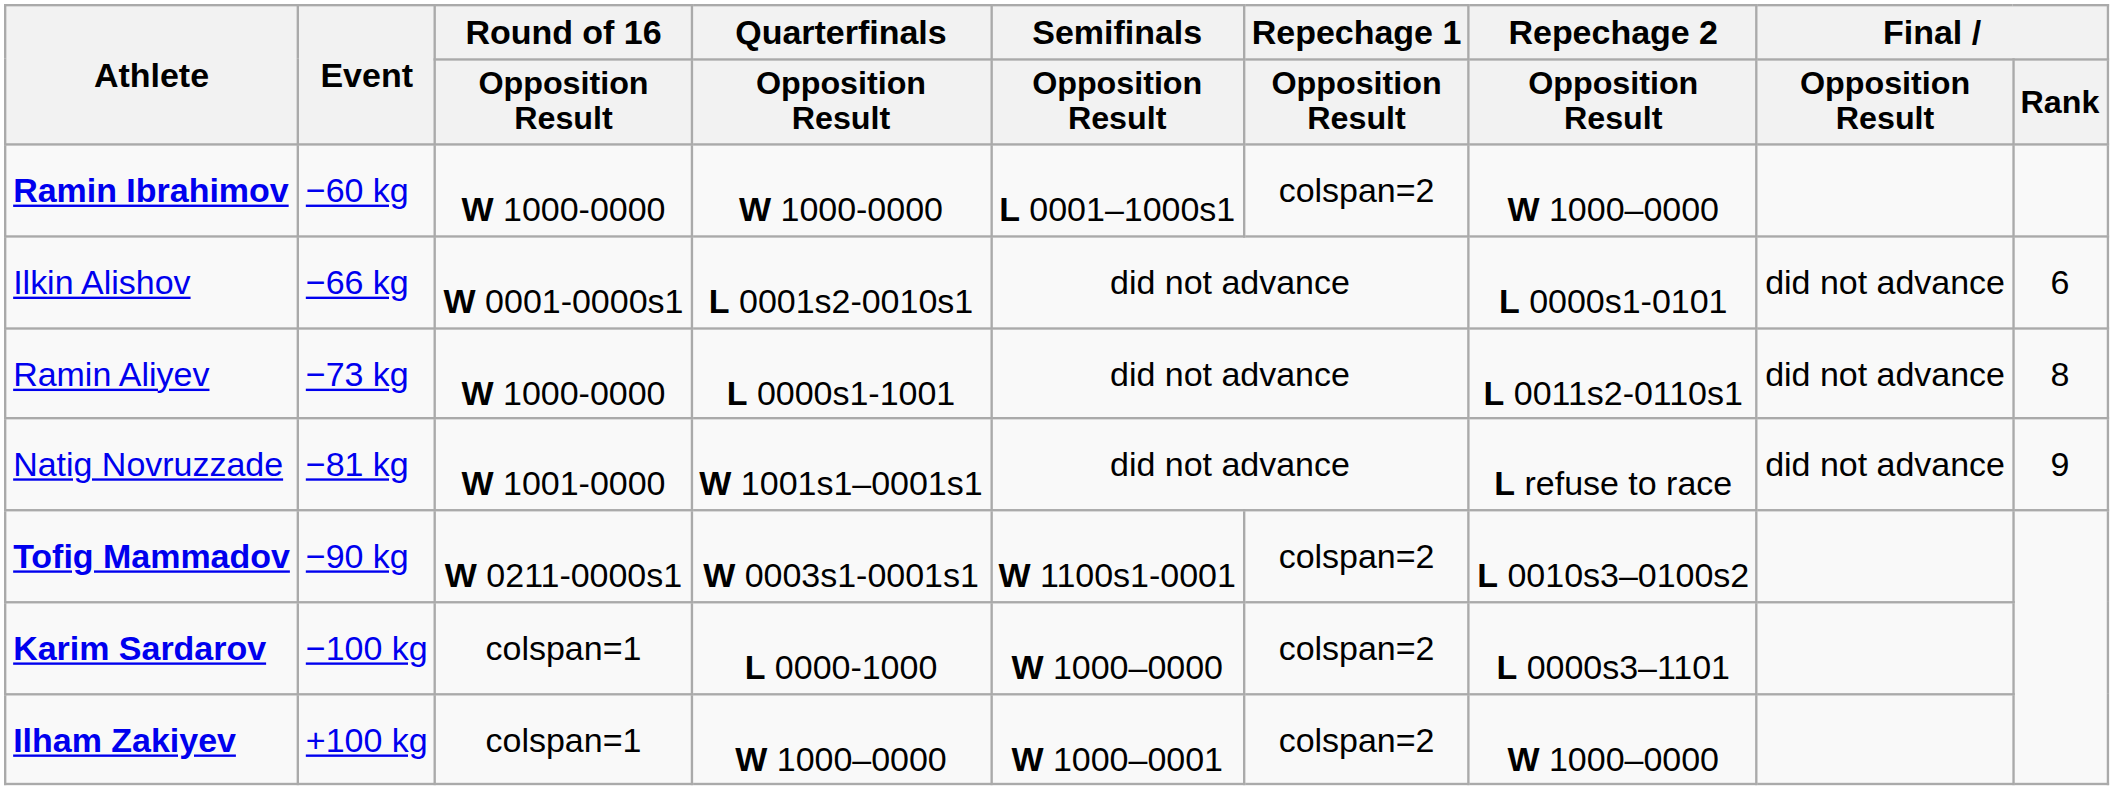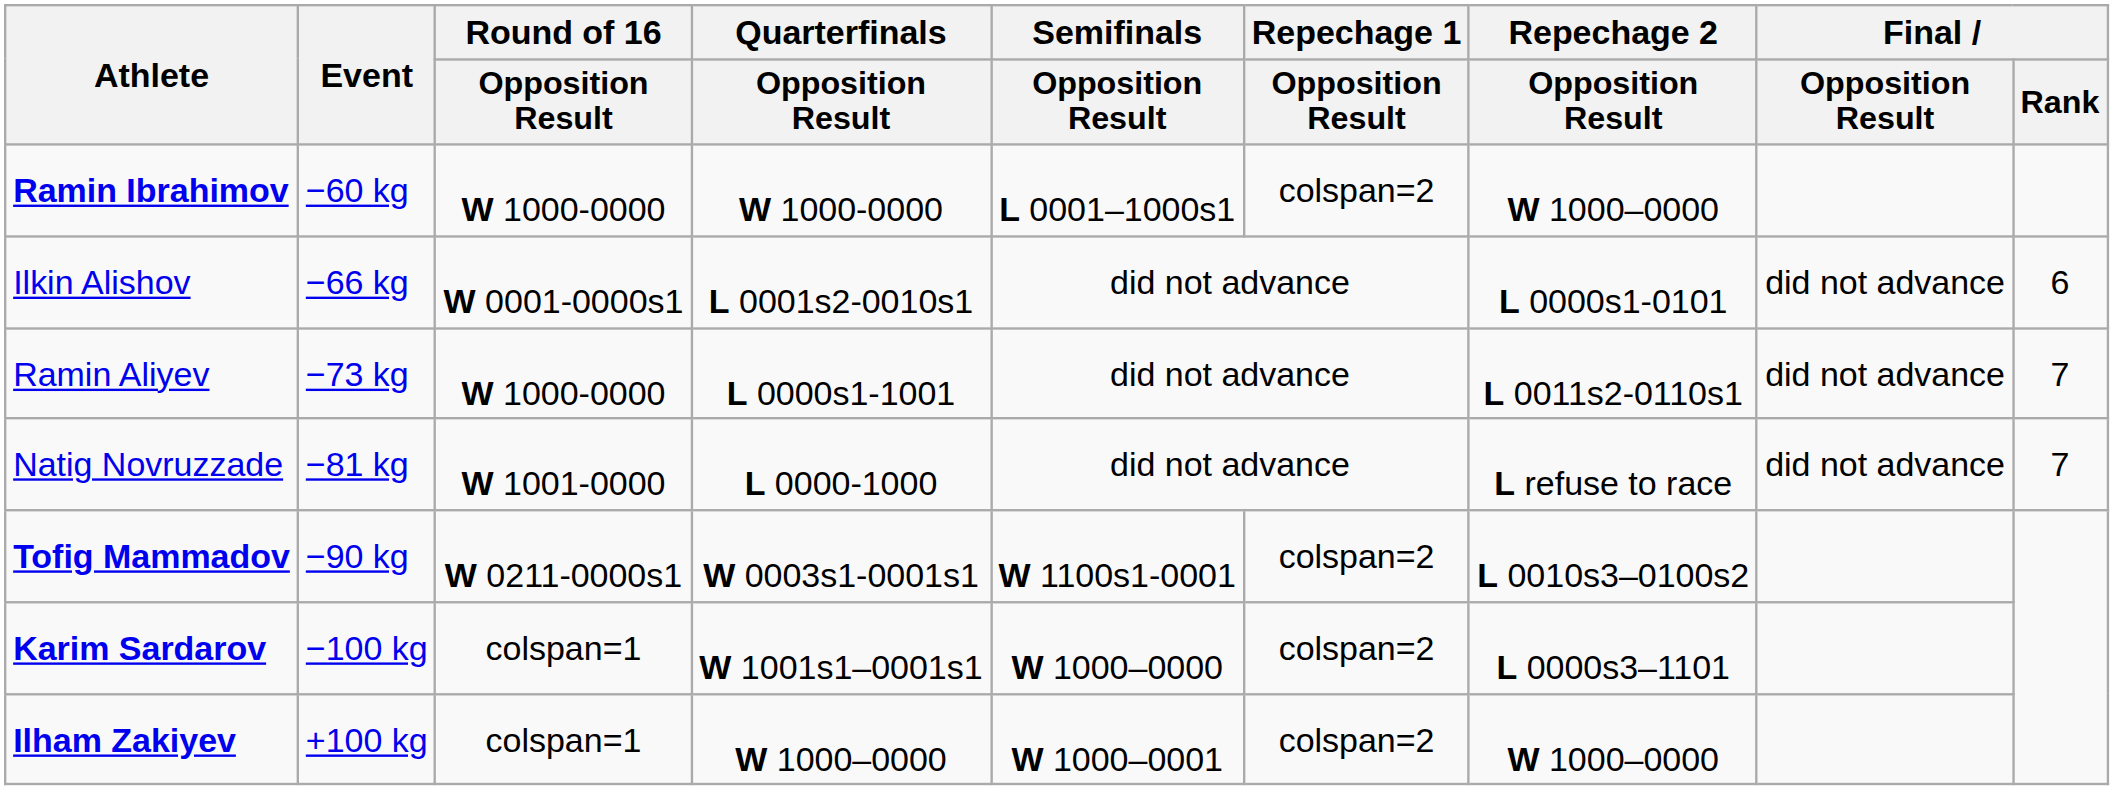(2060, 374) 8 -> (2060, 374) 7
(841, 484) W 1001s1–0001s1 -> (841, 484) L 0000-1000
(2060, 465) 9 -> (2060, 465) 7
(841, 667) L 0000-1000 -> (841, 667) W 1001s1–0001s1
